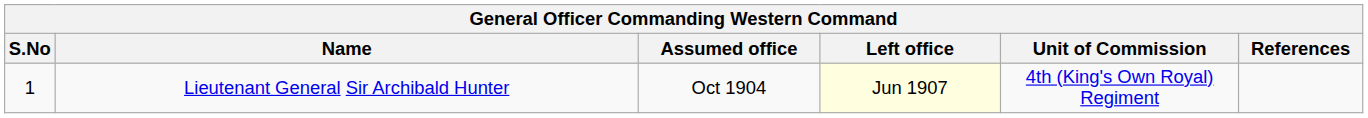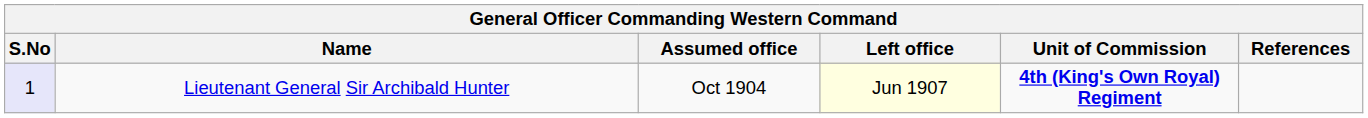(30, 87) no background -> (30, 87) lavender background
(1120, 87) normal -> (1120, 87) bold
